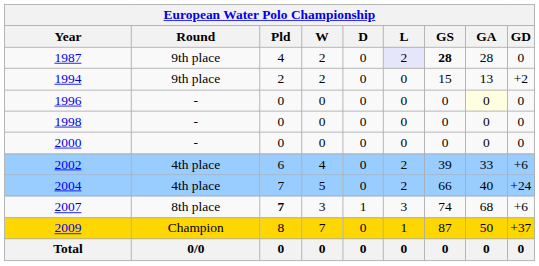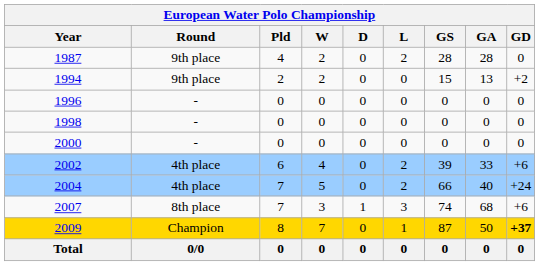(404, 57) lavender background -> (404, 57) no background
(445, 57) bold -> (445, 57) normal
(486, 100) lightyellow background -> (486, 100) no background
(281, 206) bold -> (281, 206) normal
(521, 228) normal -> (521, 228) bold
